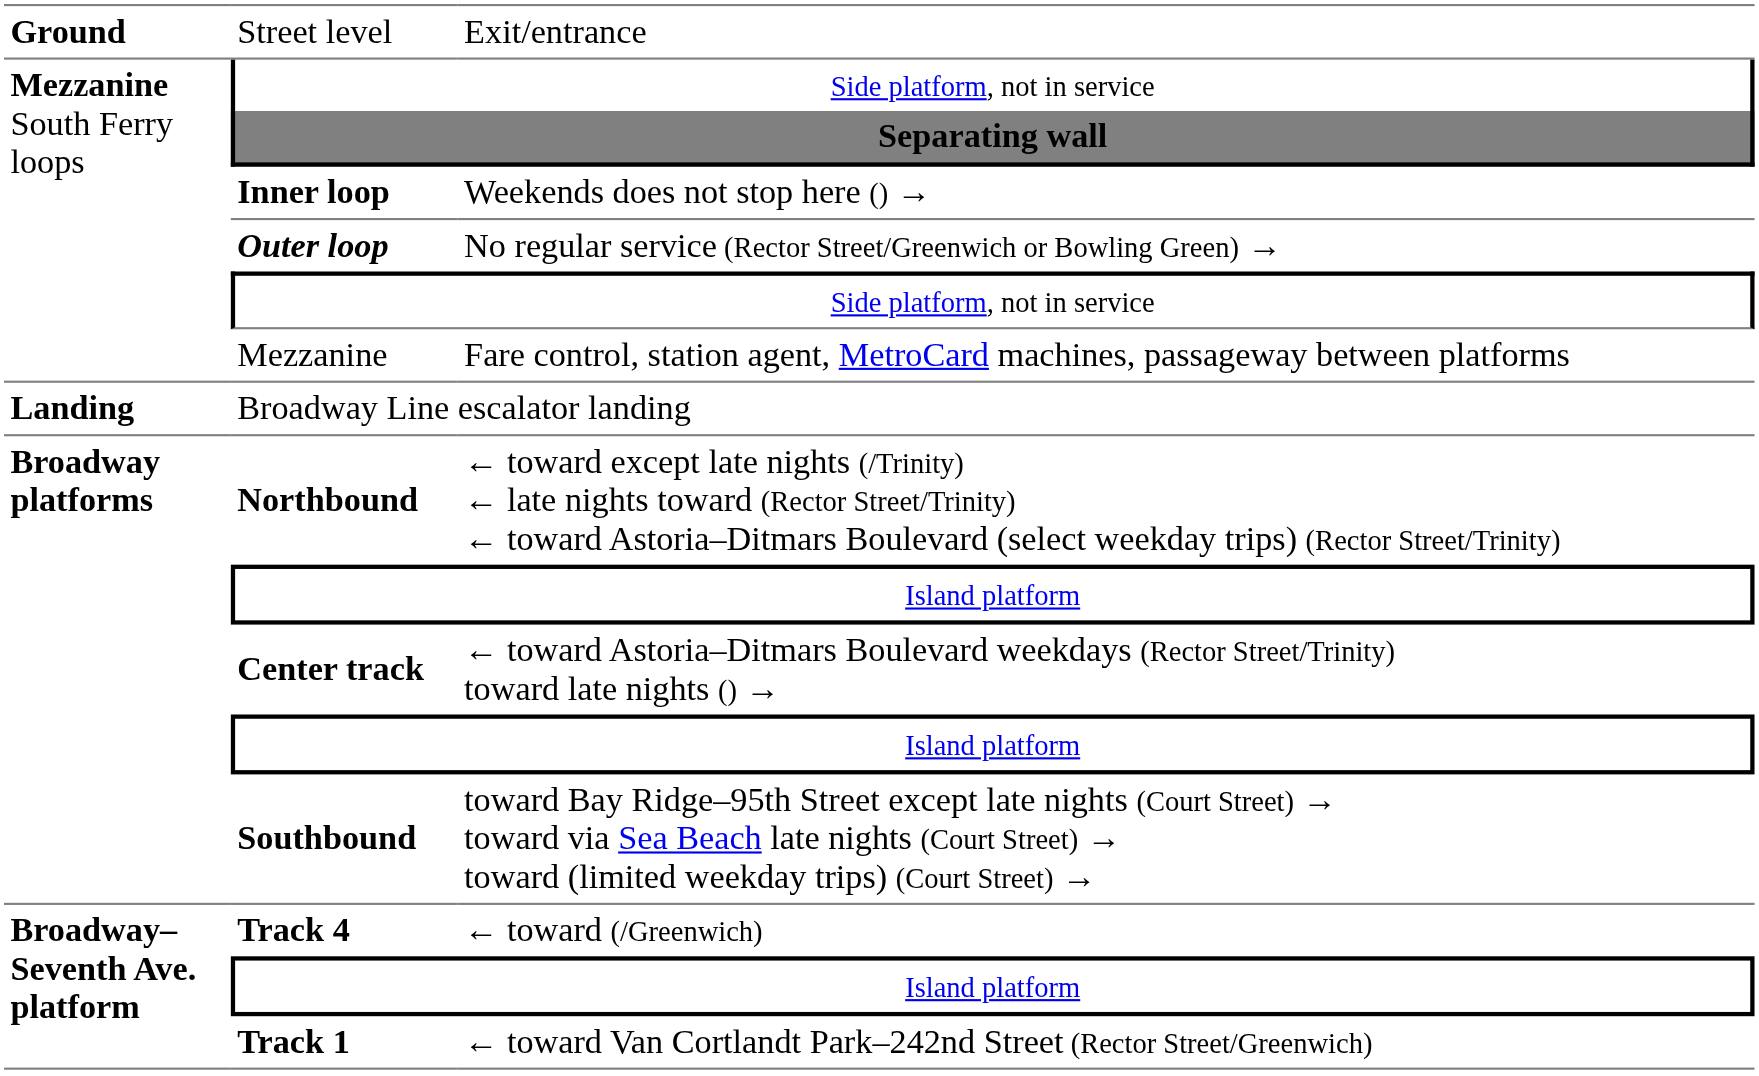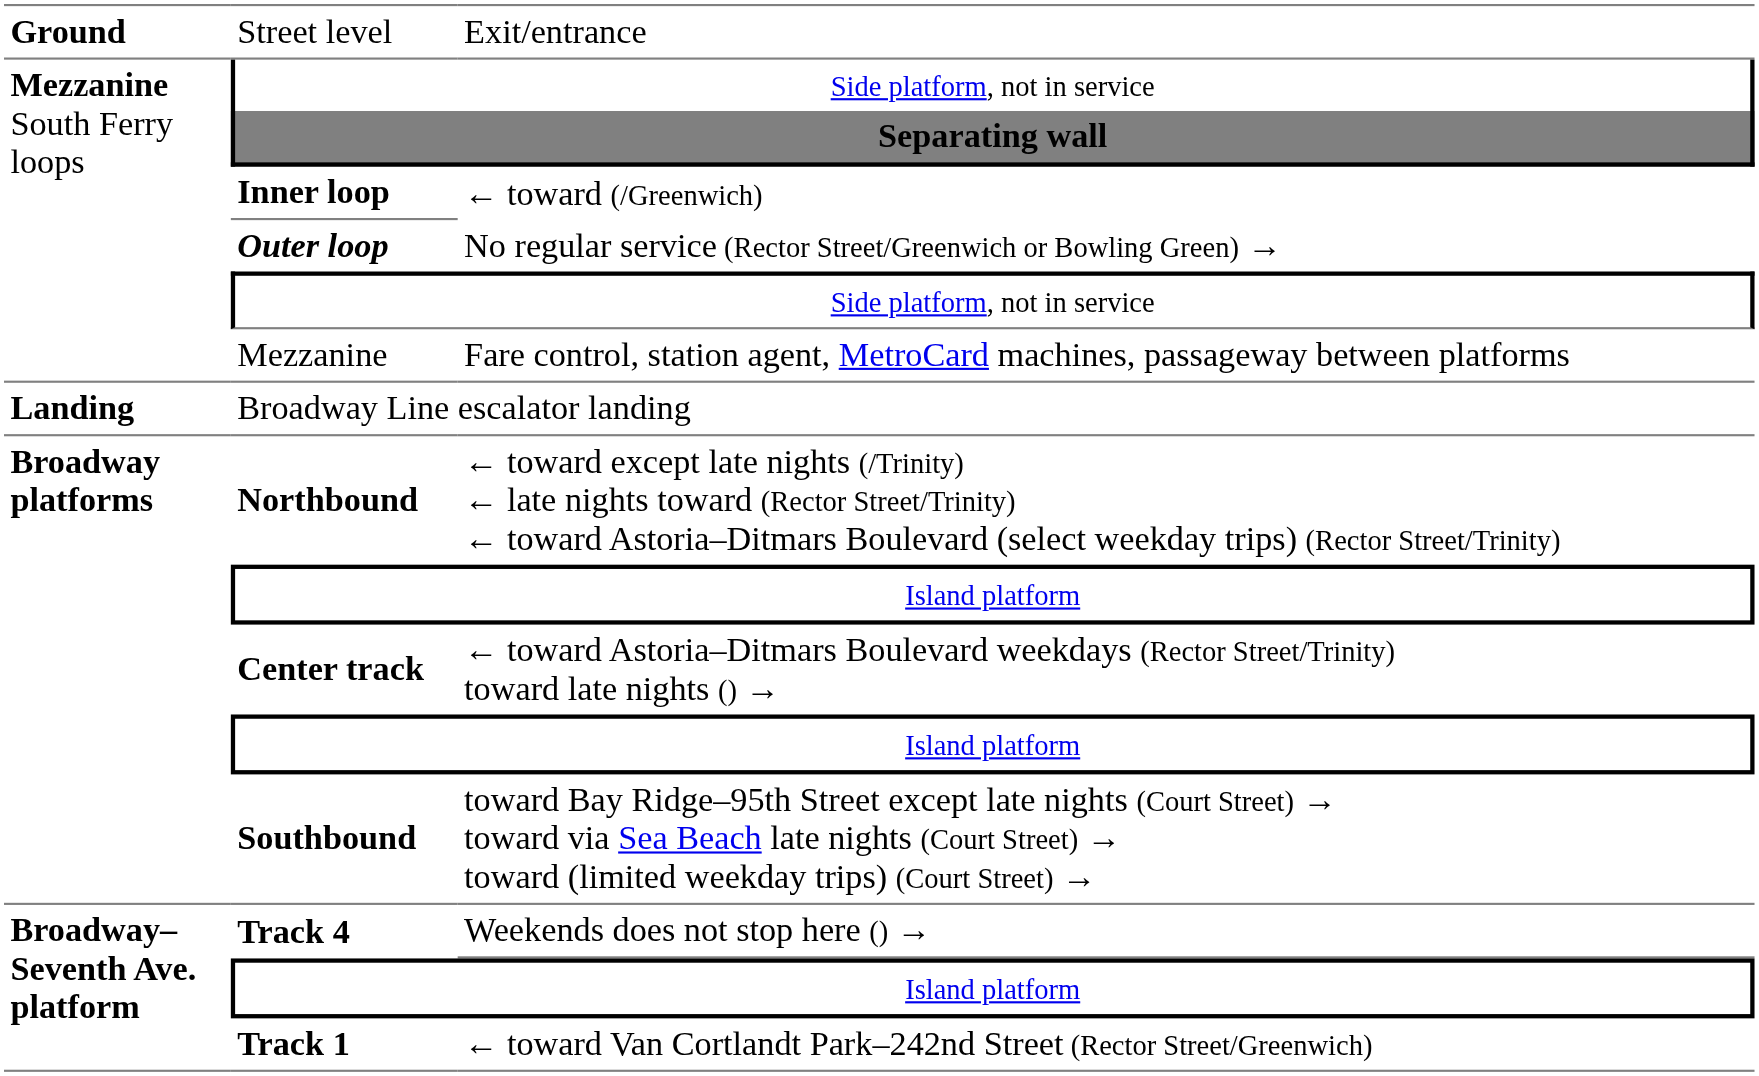(698, 191) Weekends does not stop here () → -> (613, 192) ← toward (/Greenwich)
(613, 930) ← toward (/Greenwich) -> (698, 930) Weekends does not stop here () →
